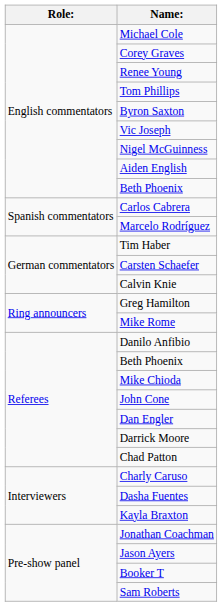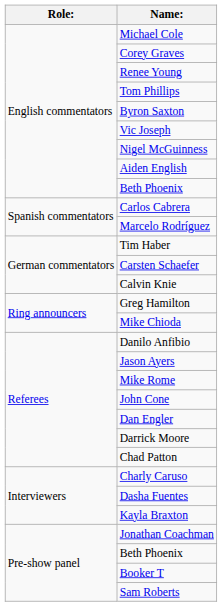(147, 322) Mike Rome -> (150, 322) Mike Chioda
(151, 361) Beth Phoenix -> (147, 361) Jason Ayers
(150, 380) Mike Chioda -> (147, 380) Mike Rome
(147, 553) Jason Ayers -> (151, 553) Beth Phoenix
